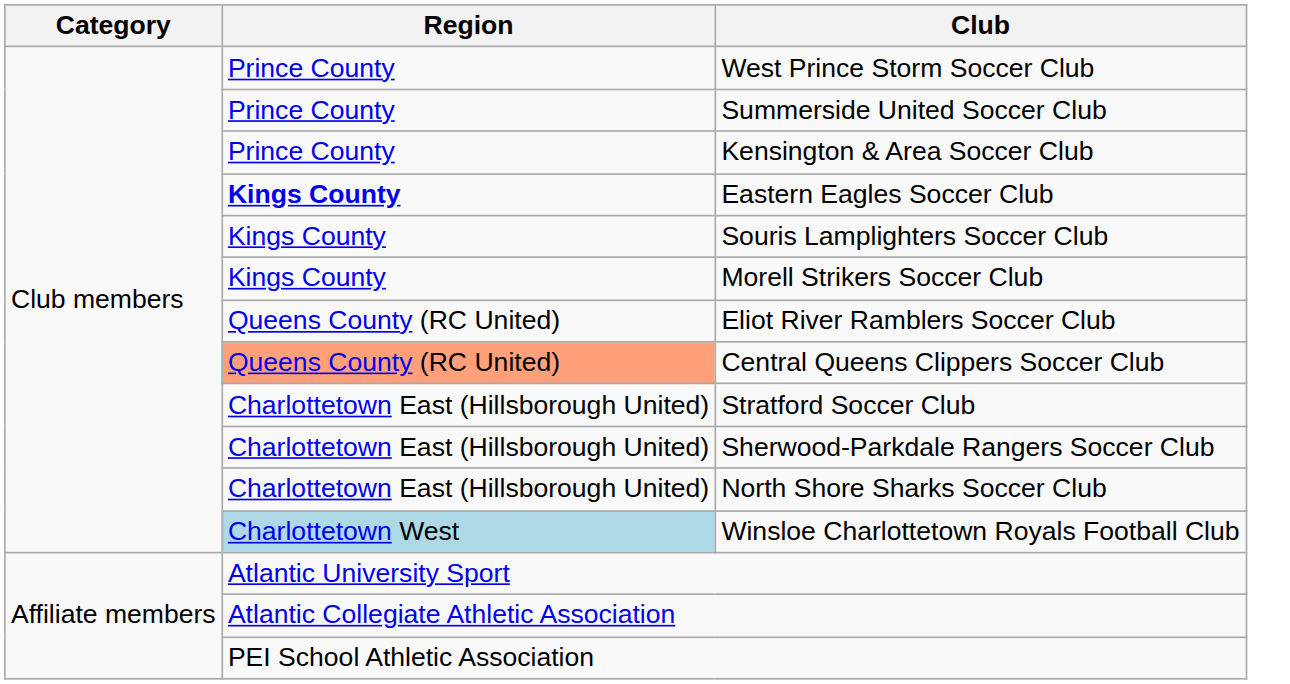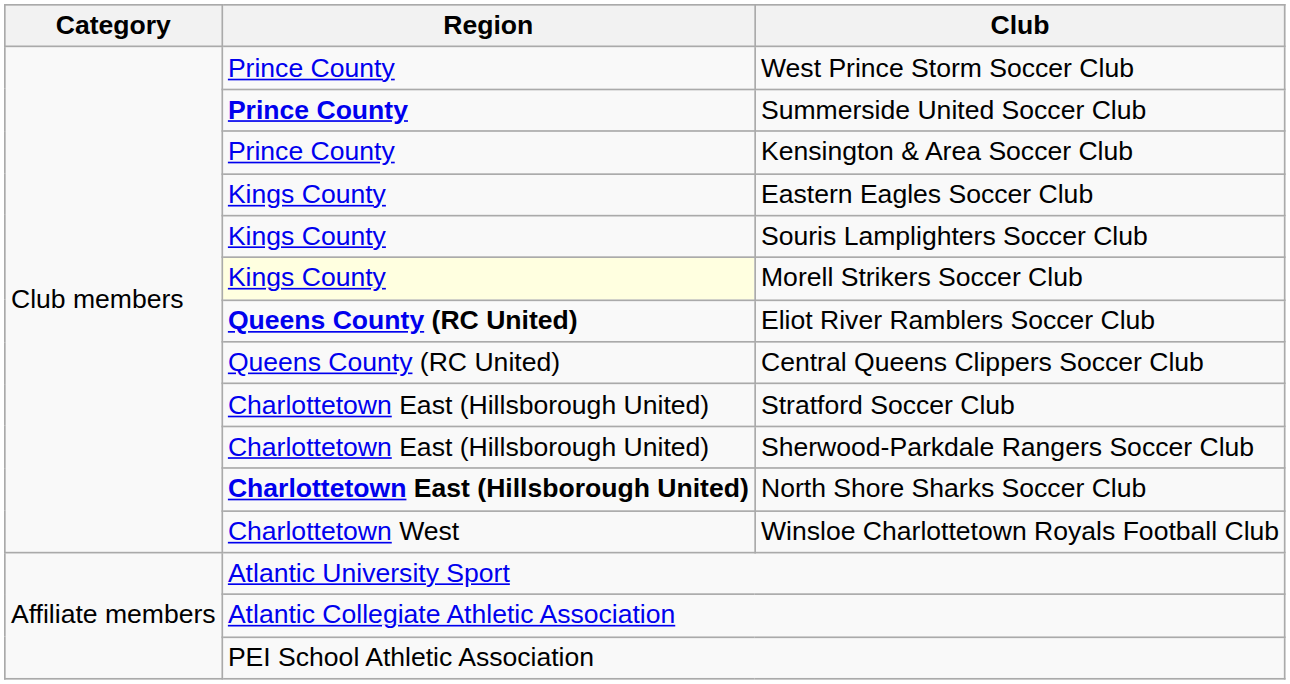(311, 109) normal -> (318, 109) bold
(314, 194) bold -> (307, 194) normal
(307, 278) no background -> (307, 278) lightyellow background
(394, 320) normal -> (403, 320) bold
(394, 362) lightsalmon background -> (394, 362) no background
(469, 488) normal -> (488, 488) bold
(344, 531) lightblue background -> (344, 531) no background
